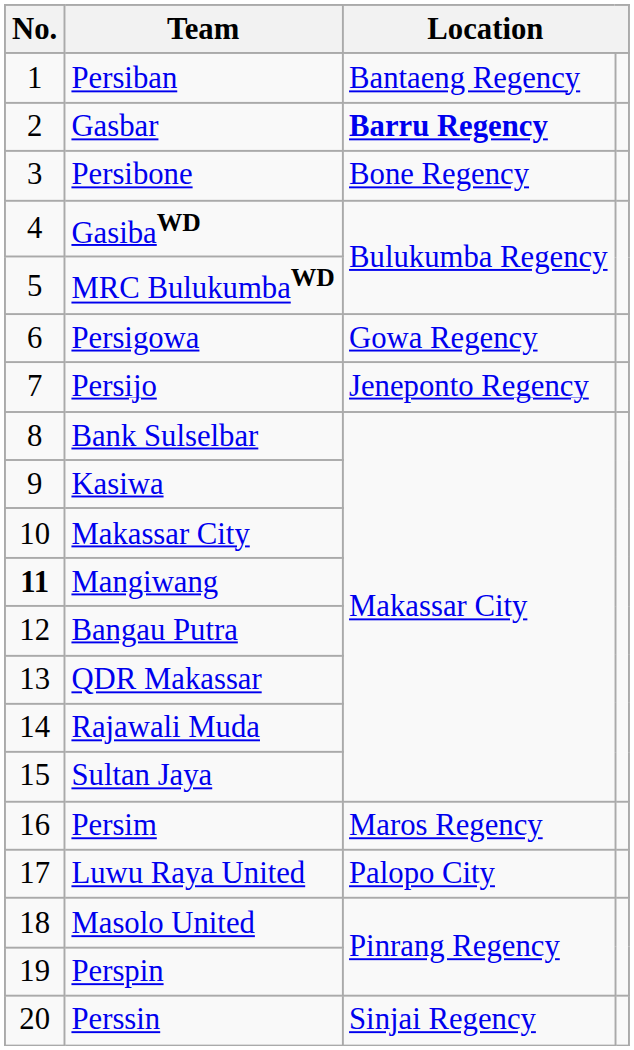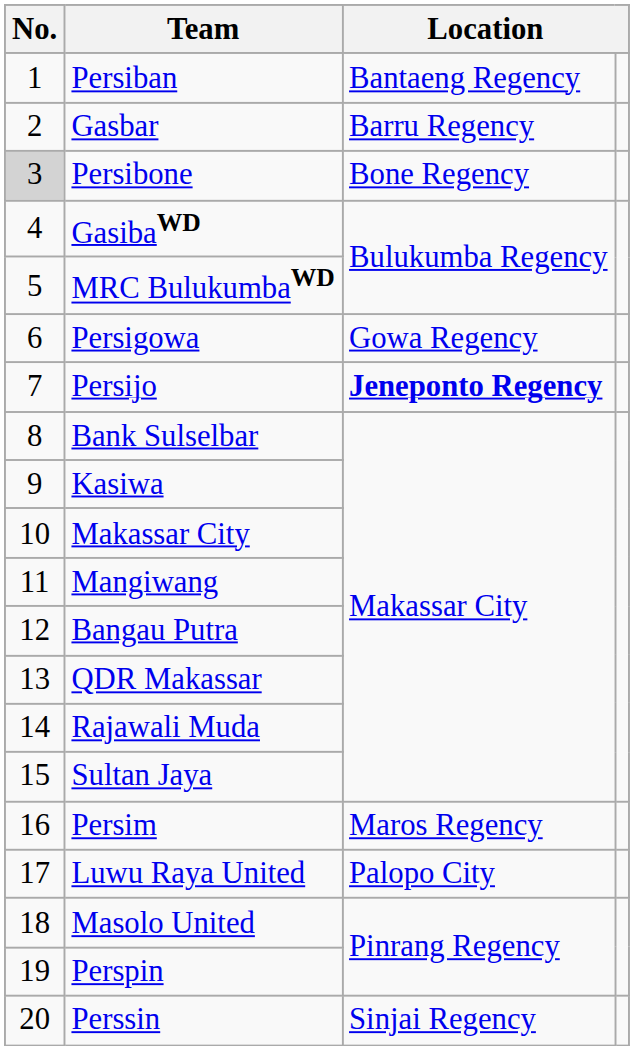(448, 126) bold -> (442, 126) normal
(35, 175) no background -> (35, 175) lightgrey background
(469, 386) normal -> (476, 386) bold
(35, 581) bold -> (35, 581) normal
